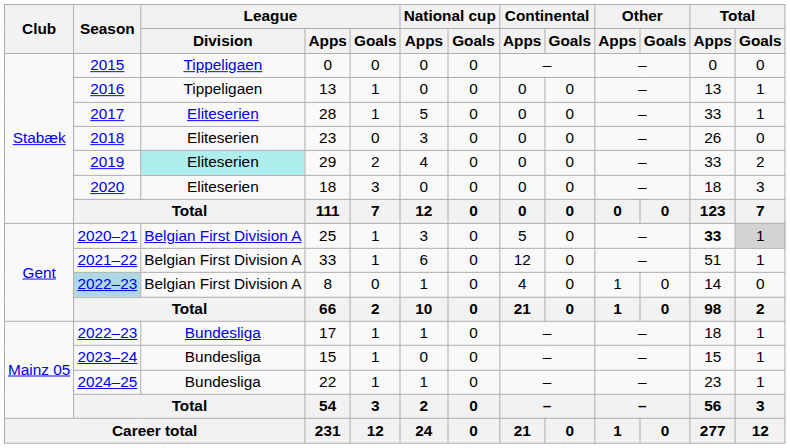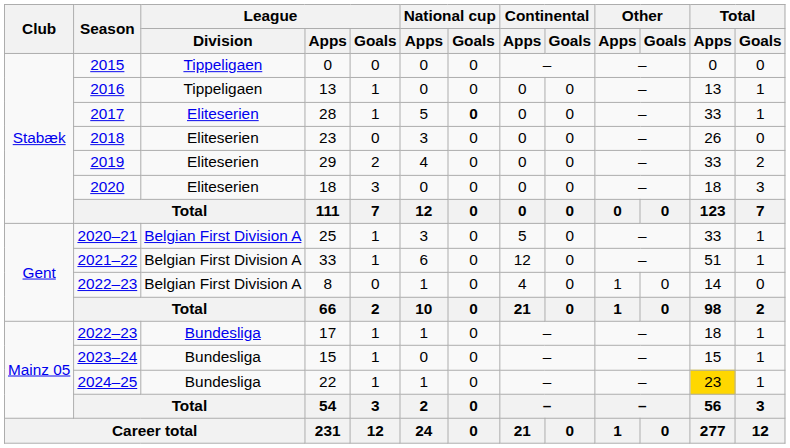(473, 114) normal -> (473, 114) bold
(223, 162) paleturquoise background -> (223, 162) no background
(713, 235) bold -> (713, 235) normal
(760, 235) lightgrey background -> (760, 235) no background
(107, 284) lightblue background -> (107, 284) no background
(713, 382) no background -> (713, 382) gold background
